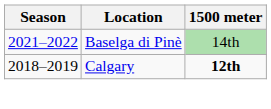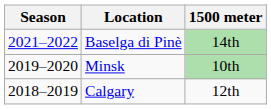+ row: (105, 66)
(226, 66) bold -> (226, 91) normal
